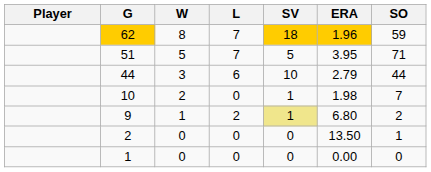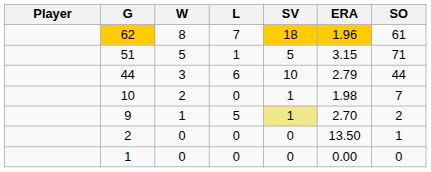(399, 34) 59 -> (399, 34) 61
(236, 55) 7 -> (236, 55) 1
(345, 55) 3.95 -> (345, 55) 3.15
(236, 116) 2 -> (236, 116) 5
(345, 116) 6.80 -> (345, 116) 2.70
